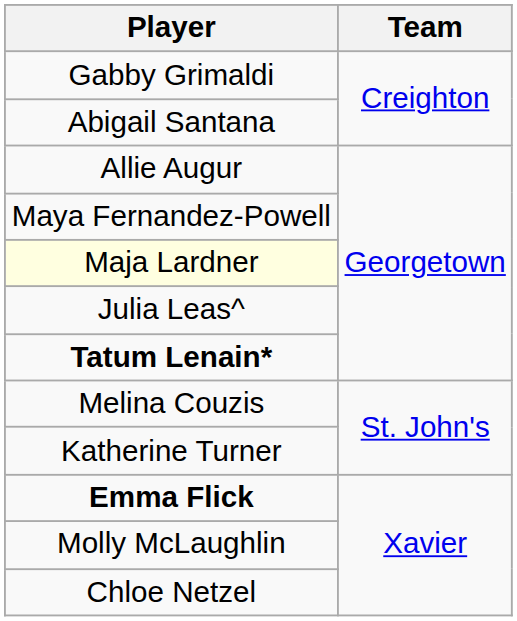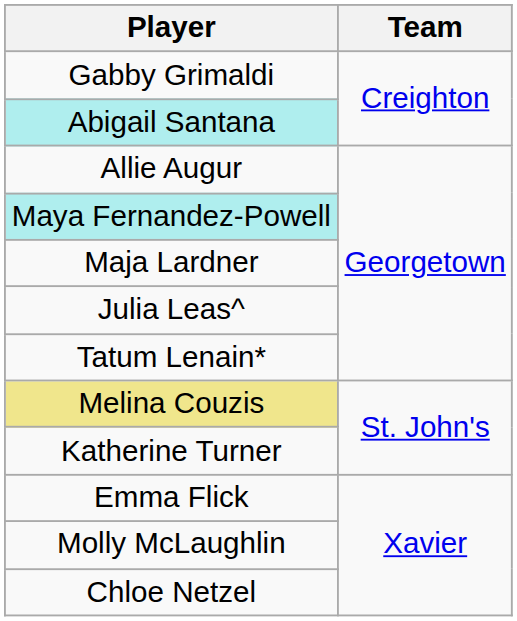(171, 121) no background -> (171, 121) paleturquoise background
(171, 215) no background -> (171, 215) paleturquoise background
(171, 262) lightyellow background -> (171, 262) no background
(171, 356) bold -> (171, 356) normal
(171, 403) no background -> (171, 403) khaki background
(171, 497) bold -> (171, 497) normal
